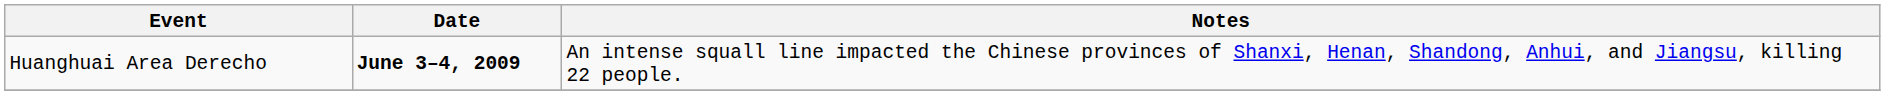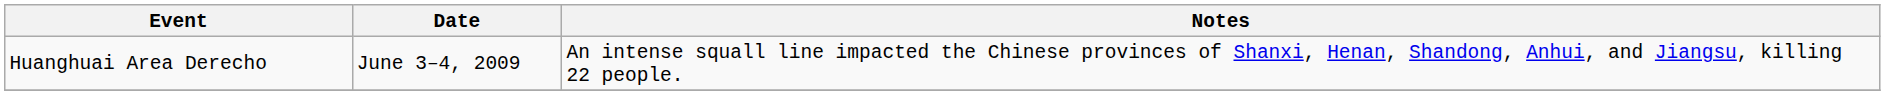(439, 64) bold -> (439, 64) normal
